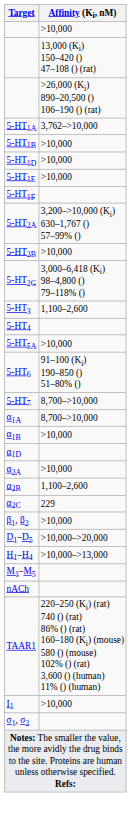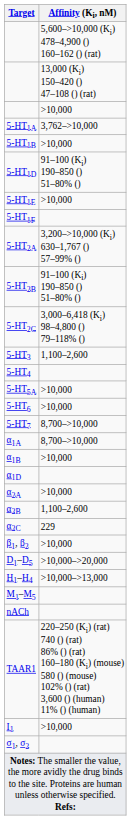(56, 29) >10,000 -> (78, 41) 5,600–>10,000 (Ki) 478–4,900 () 160–162 () (rat)
(71, 97) >26,000 (Ki) 890–20,500 () 106–190 () (rat) -> (56, 109) >10,000
(56, 160) >10,000 -> (64, 172) 91–100 (Ki) 190–850 () 51–80% ()
(56, 252) >10,000 -> (64, 286) 91–100 (Ki) 190–850 () 51–80% ()
(64, 372) 91–100 (Ki) 190–850 () 51–80% () -> (56, 406) >10,000
